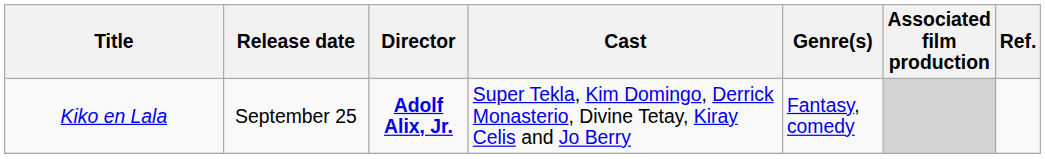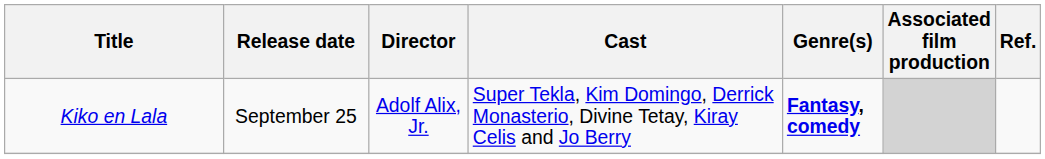(418, 115) bold -> (418, 115) normal
(823, 115) normal -> (825, 115) bold
